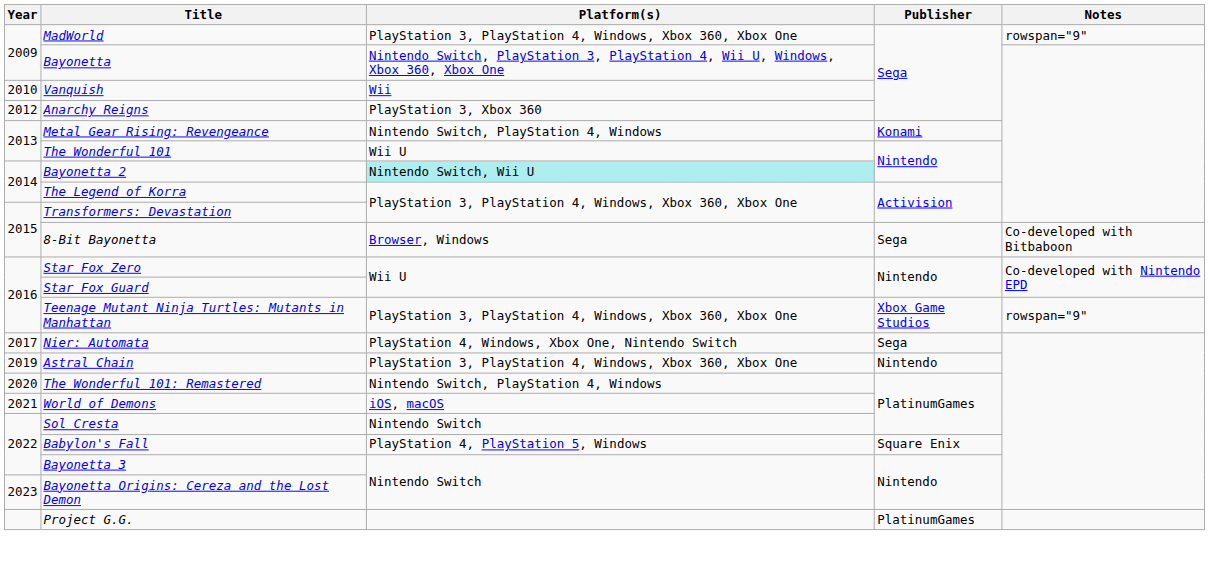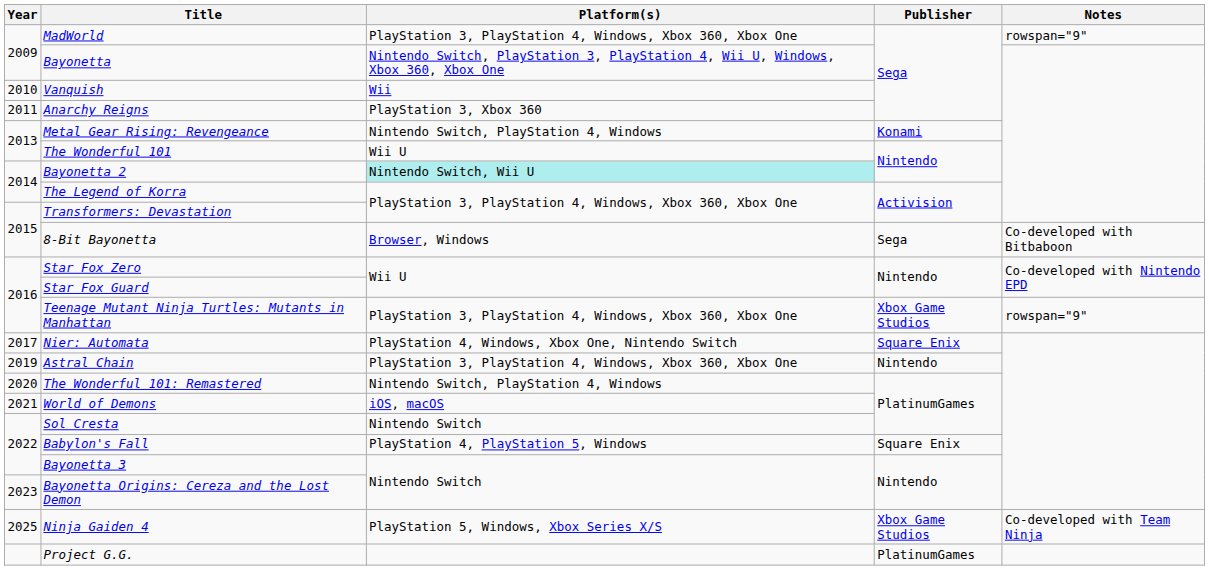(22, 110) 2012 -> (22, 110) 2011
(892, 343) Sega -> (919, 343) Square Enix
+ row: (96, 527)
